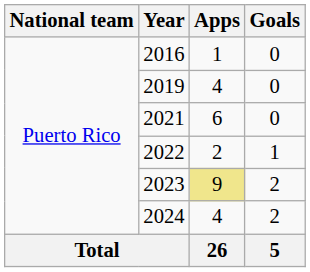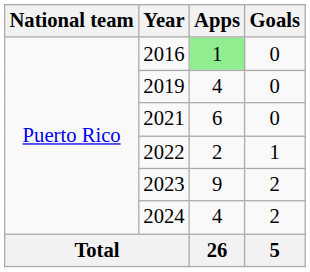(217, 53) no background -> (217, 53) lightgreen background
(217, 184) khaki background -> (217, 184) no background
